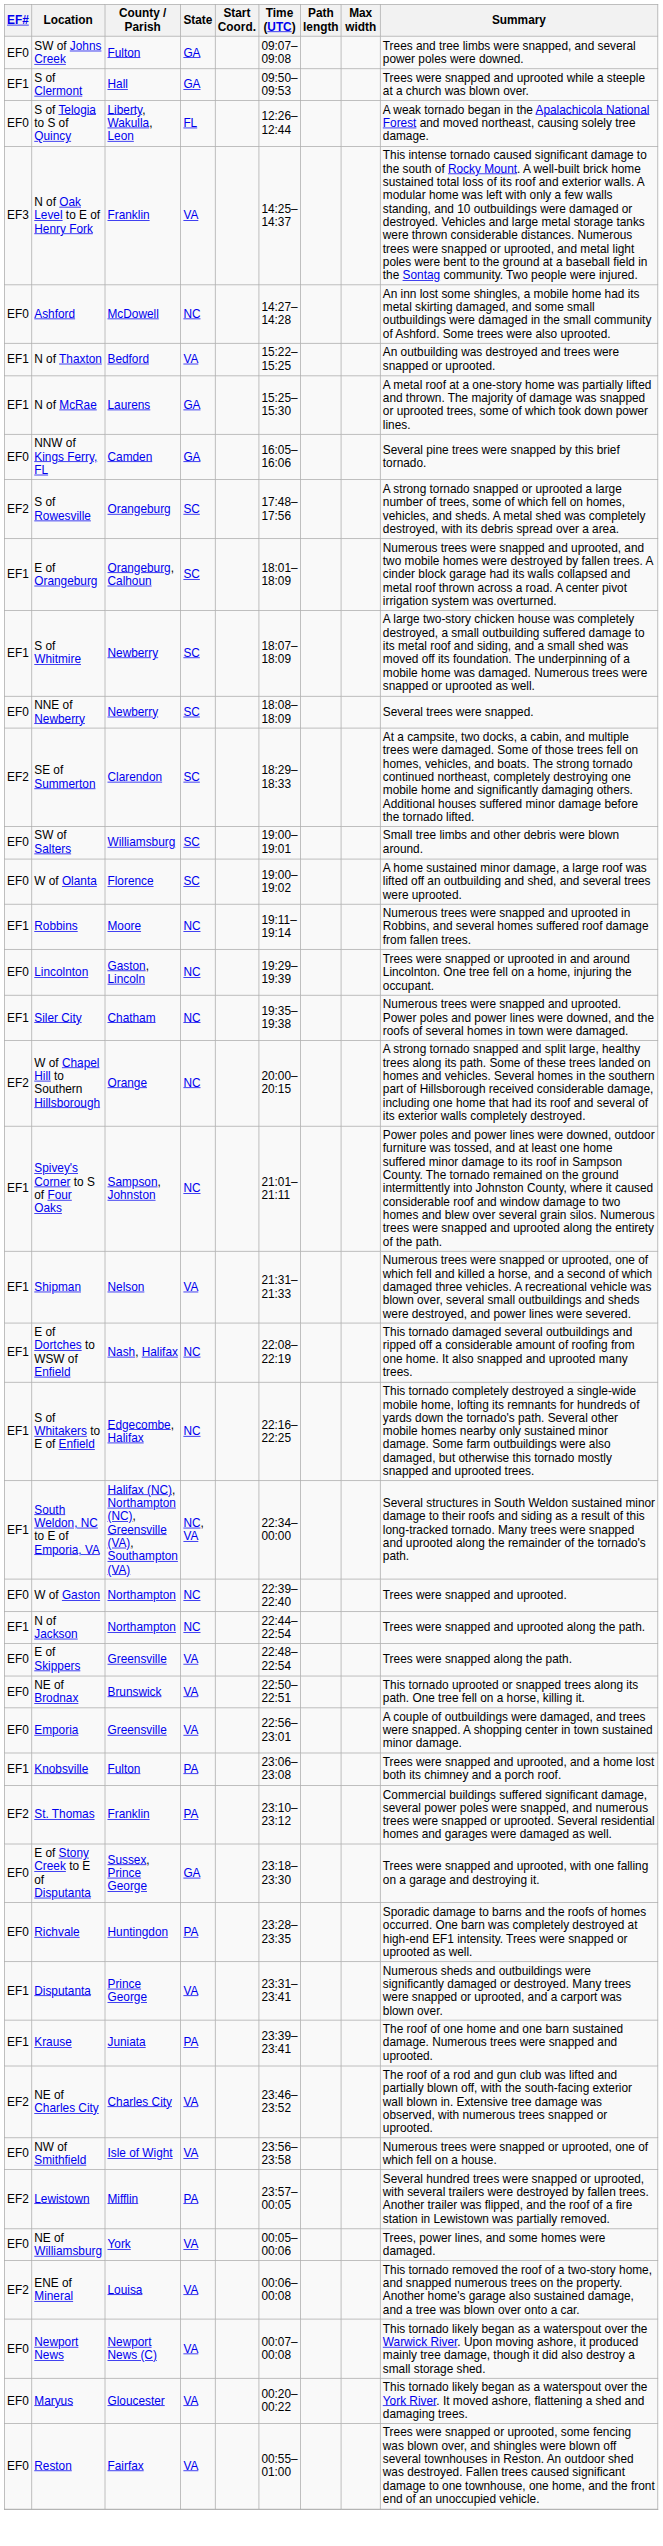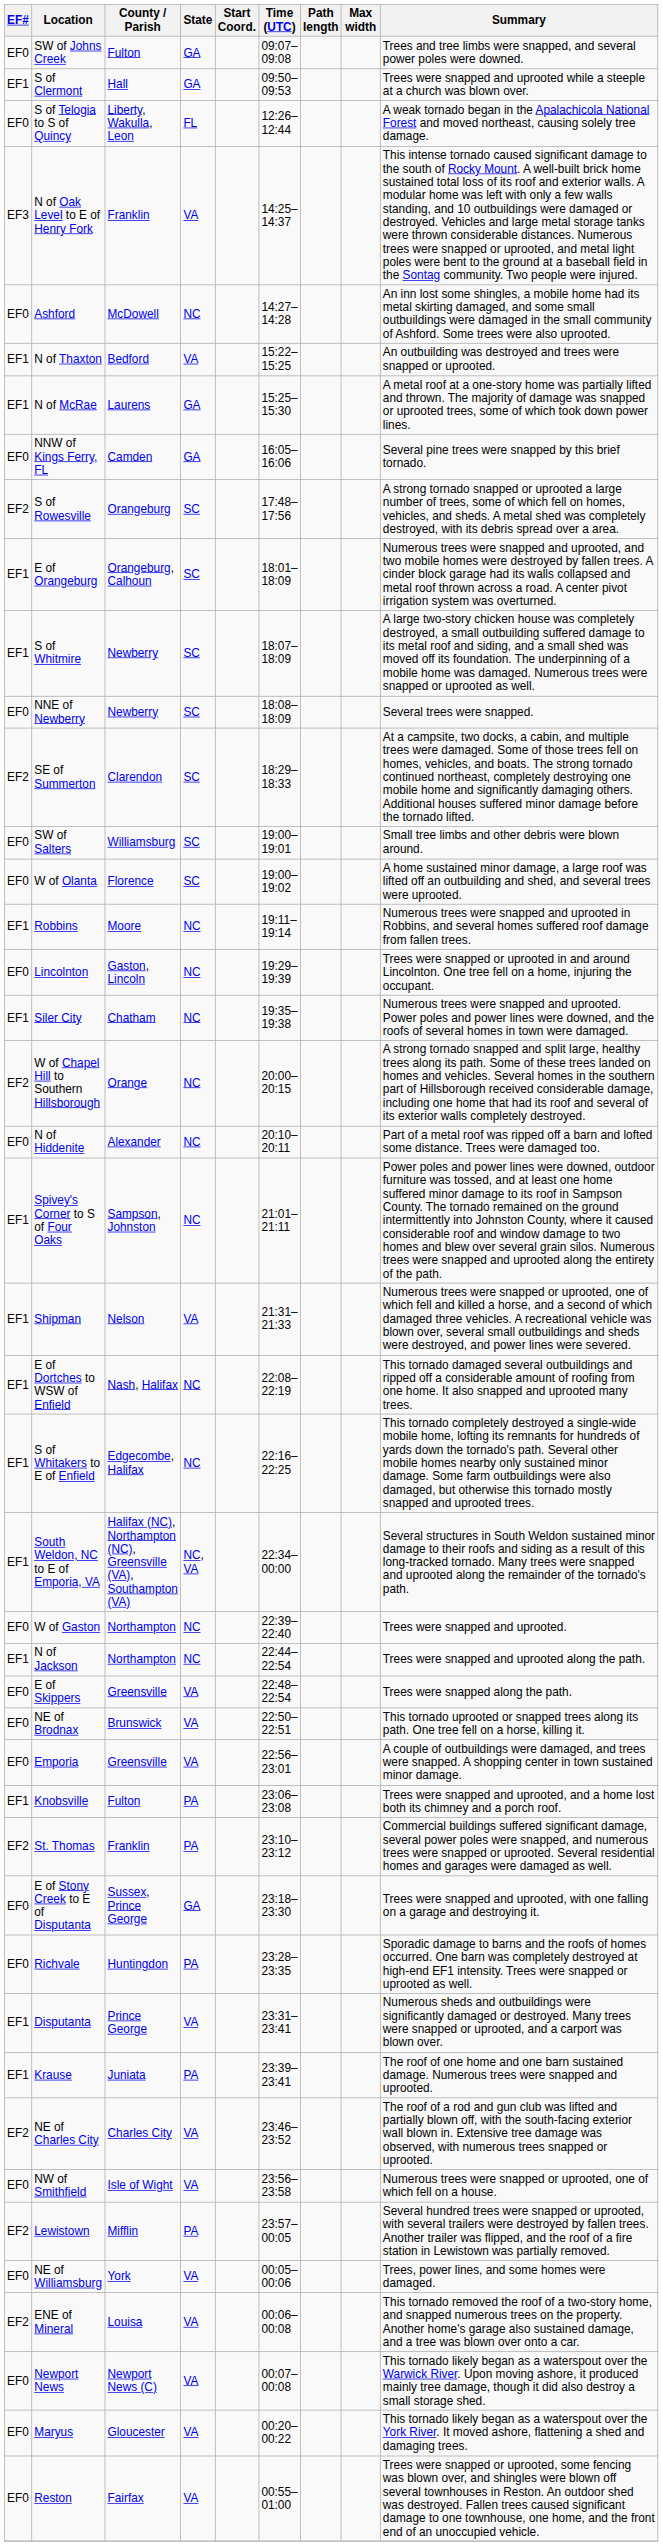+ row: (59, 1142)
